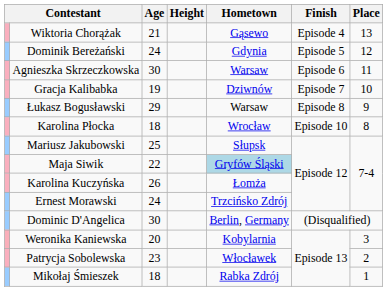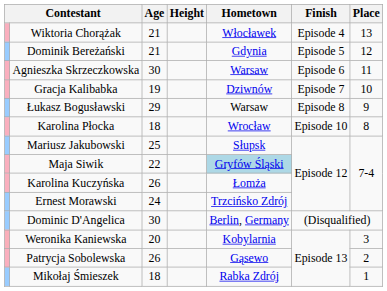(249, 32) Gąsewo -> (249, 32) Włocławek
(154, 51) 24 -> (154, 51) 21
(154, 257) 23 -> (154, 257) 26
(249, 257) Włocławek -> (249, 257) Gąsewo
